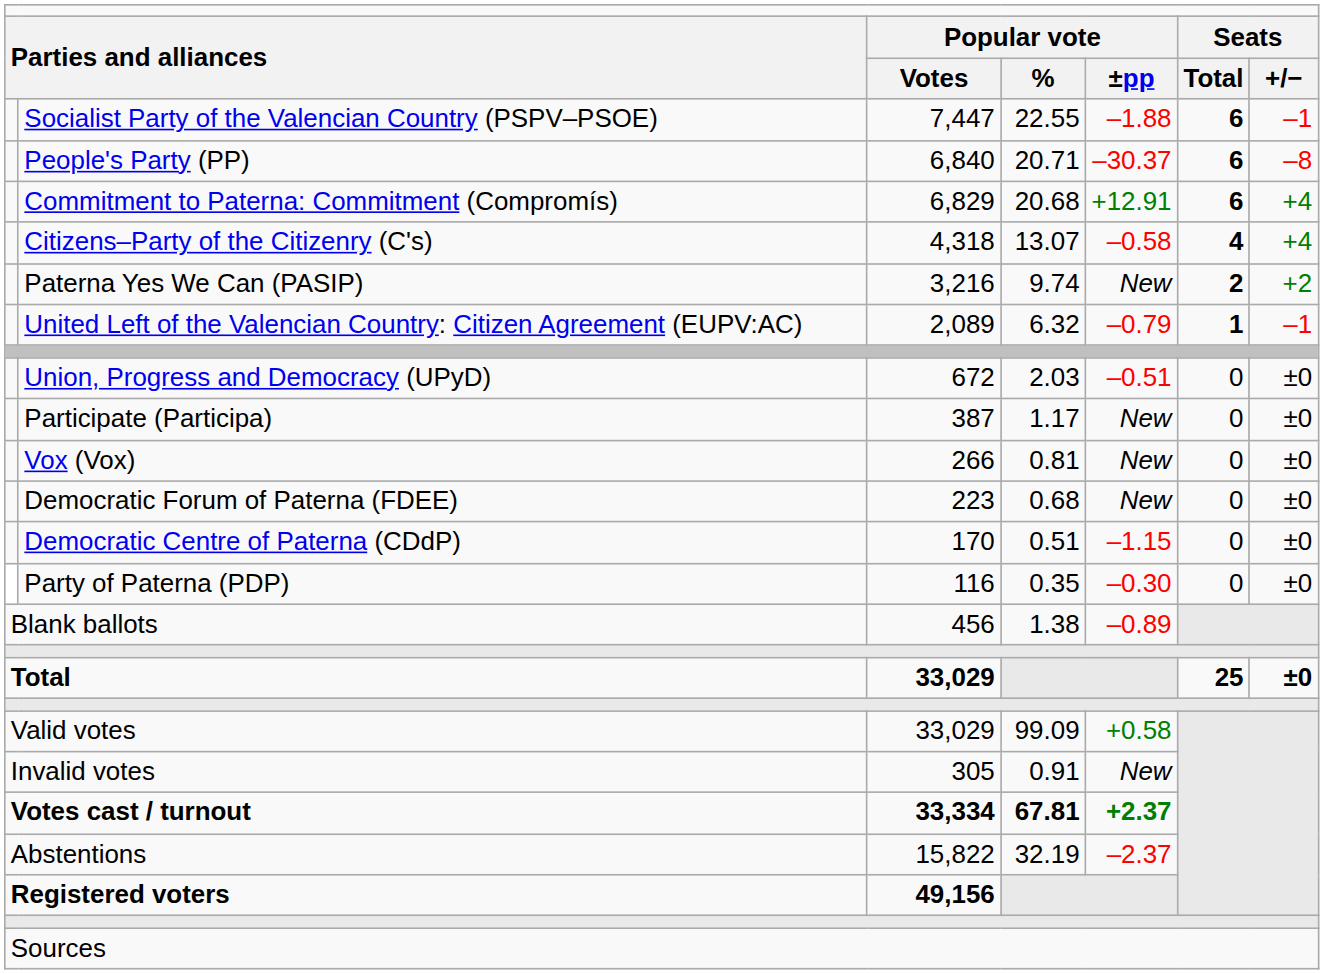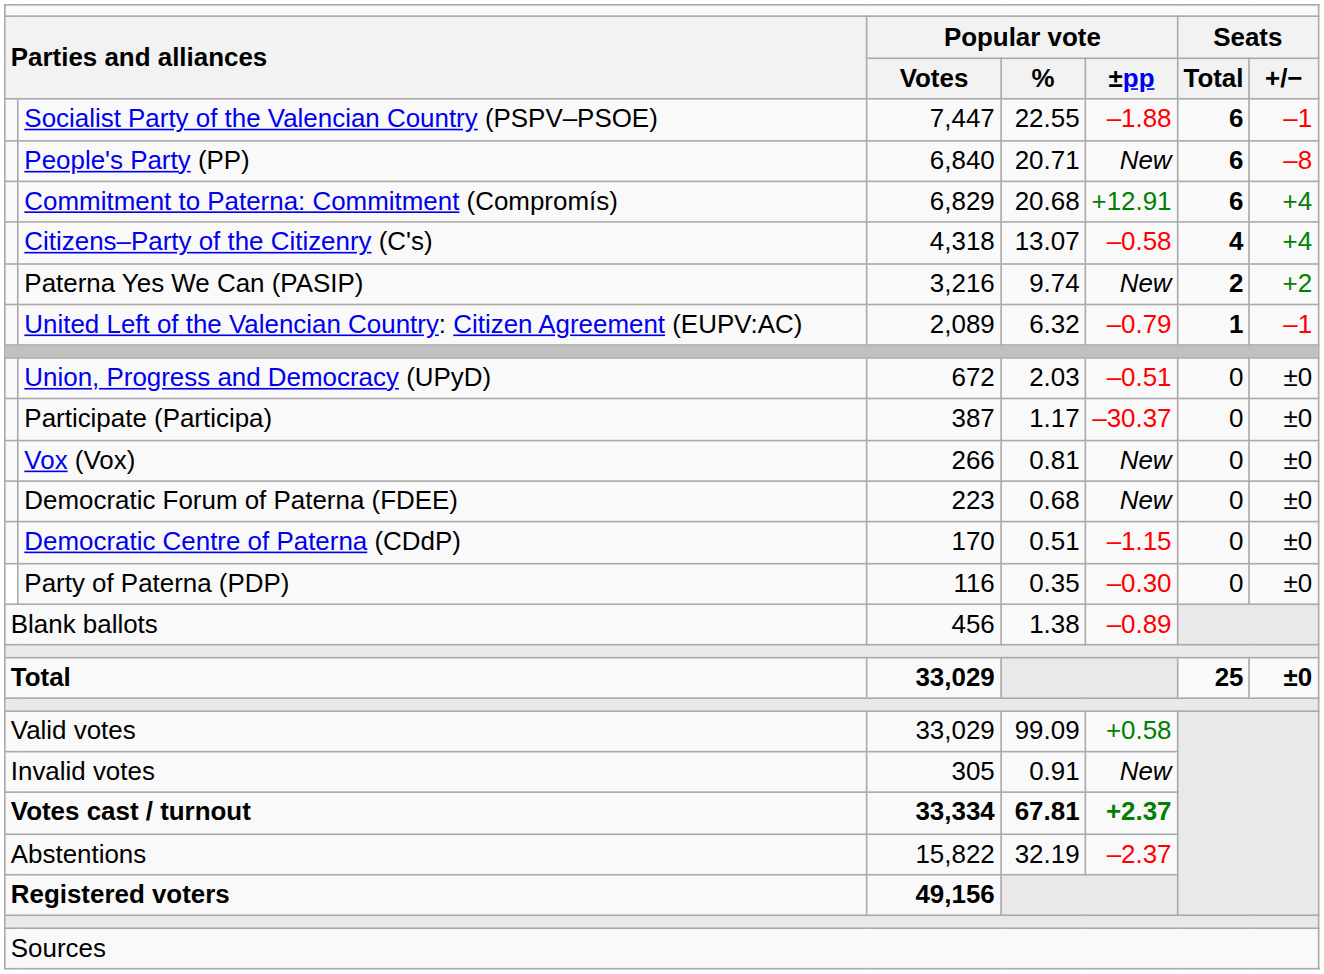(1132, 160) –30.37 -> (1146, 160) New
(1146, 418) New -> (1132, 418) –30.37
